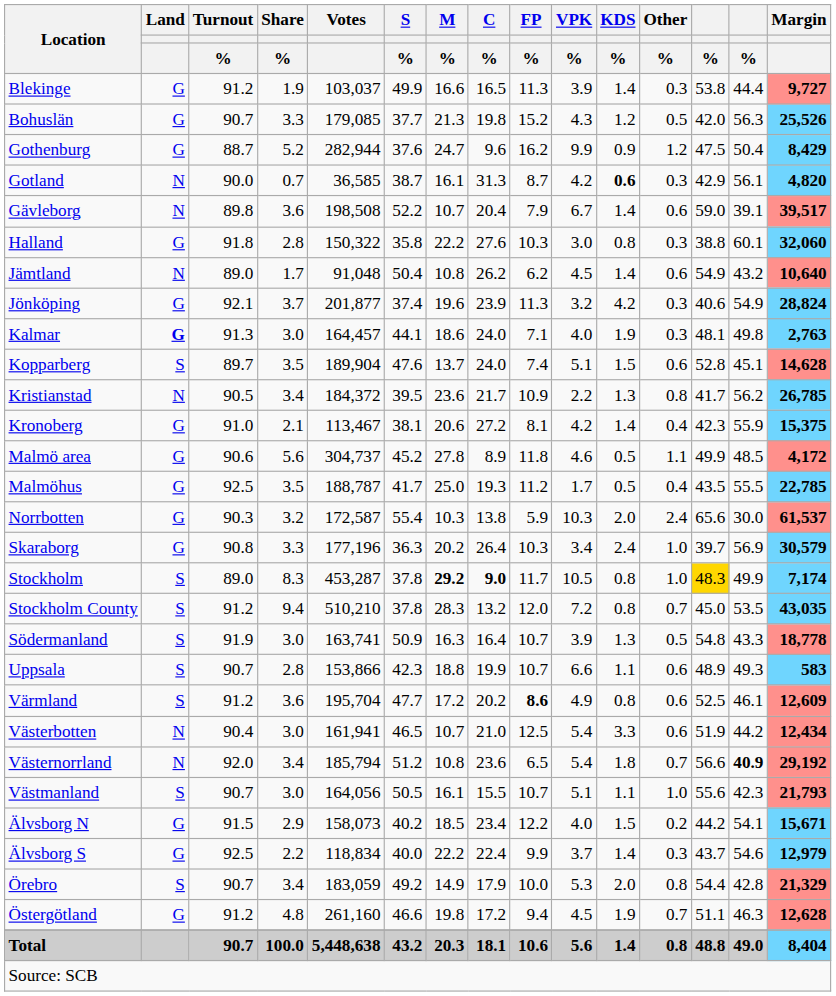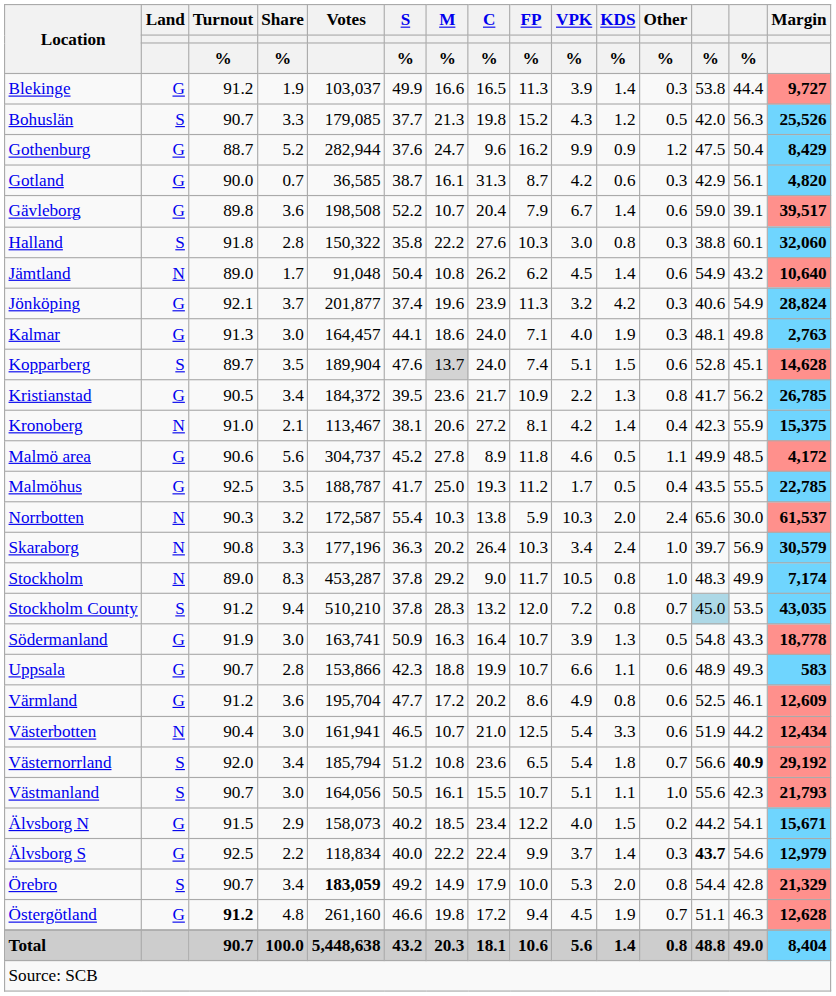(179, 119) G -> (180, 119) S
(179, 180) N -> (179, 180) G
(625, 180) bold -> (625, 180) normal
(179, 211) N -> (179, 211) G
(179, 242) G -> (180, 242) S
(178, 333) bold -> (179, 333) normal
(449, 364) no background -> (449, 364) lightgrey background
(179, 394) N -> (179, 394) G
(179, 425) G -> (179, 425) N
(179, 517) G -> (179, 517) N
(179, 547) G -> (179, 547) N
(180, 578) S -> (179, 578) N
(449, 578) bold -> (449, 578) normal
(495, 578) bold -> (495, 578) normal
(710, 578) gold background -> (710, 578) no background
(710, 608) no background -> (710, 608) lightblue background
(180, 639) S -> (179, 639) G
(180, 670) S -> (179, 670) G
(180, 700) S -> (179, 700) G
(537, 700) bold -> (537, 700) normal
(179, 761) N -> (180, 761) S
(710, 853) normal -> (710, 853) bold
(353, 884) normal -> (353, 884) bold
(238, 914) normal -> (238, 914) bold
